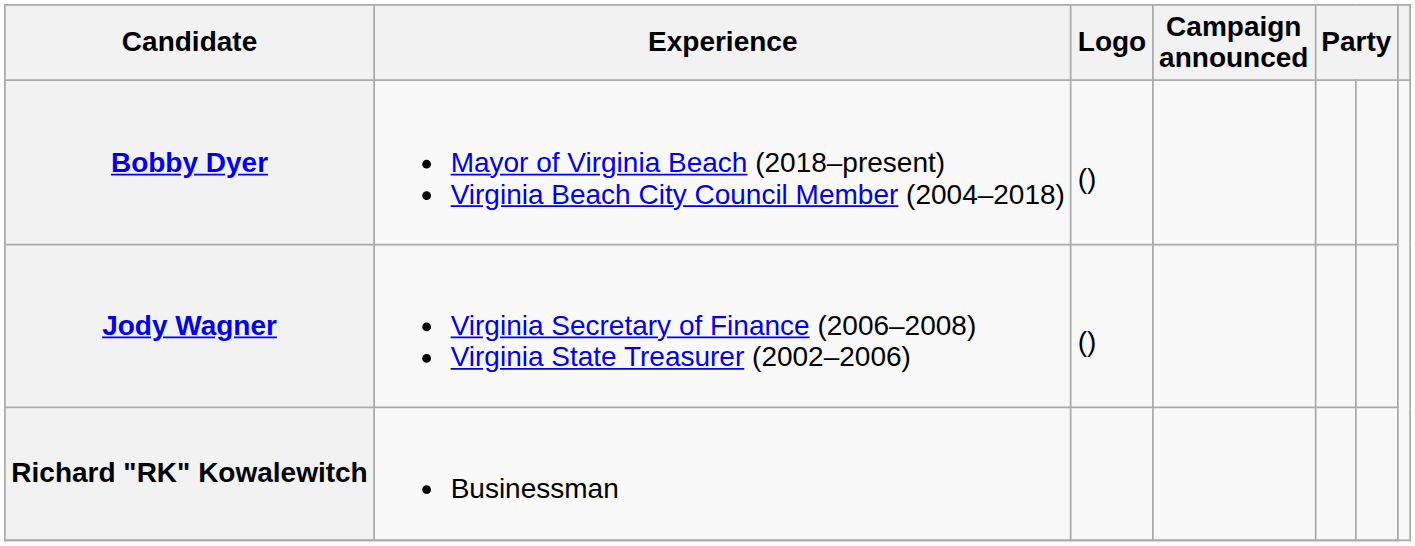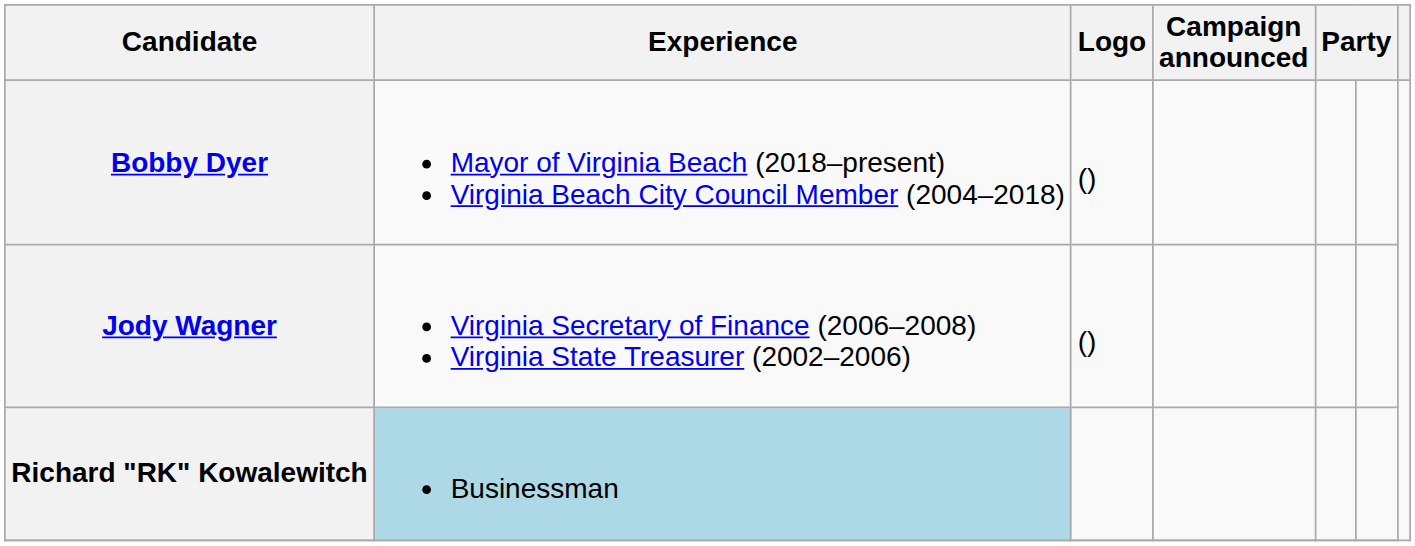(723, 489) no background -> (723, 489) lightblue background
